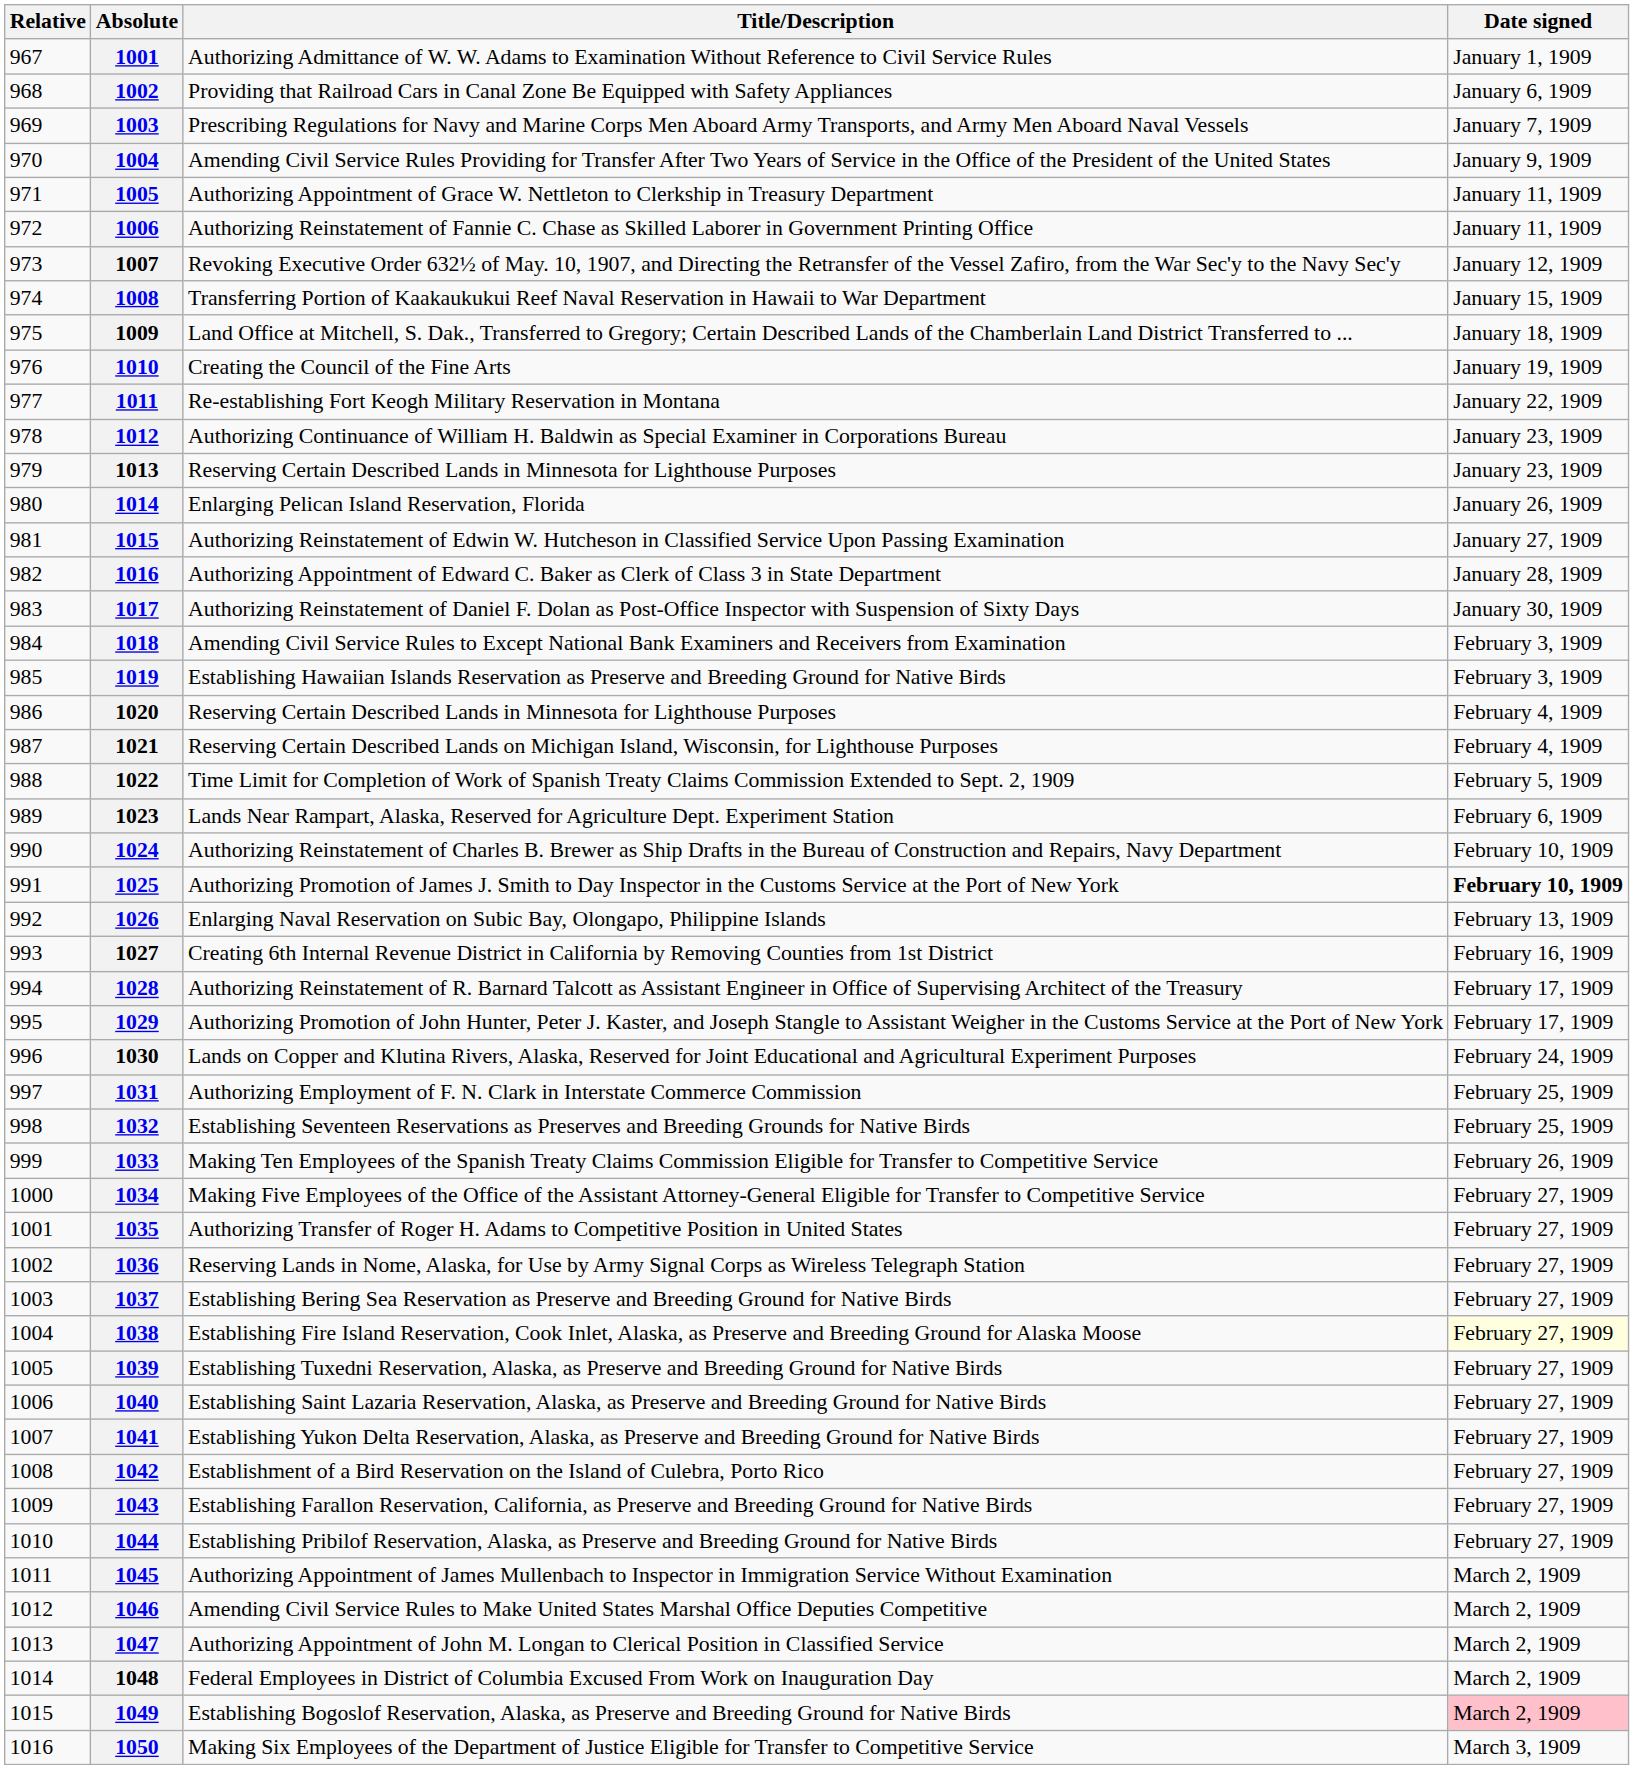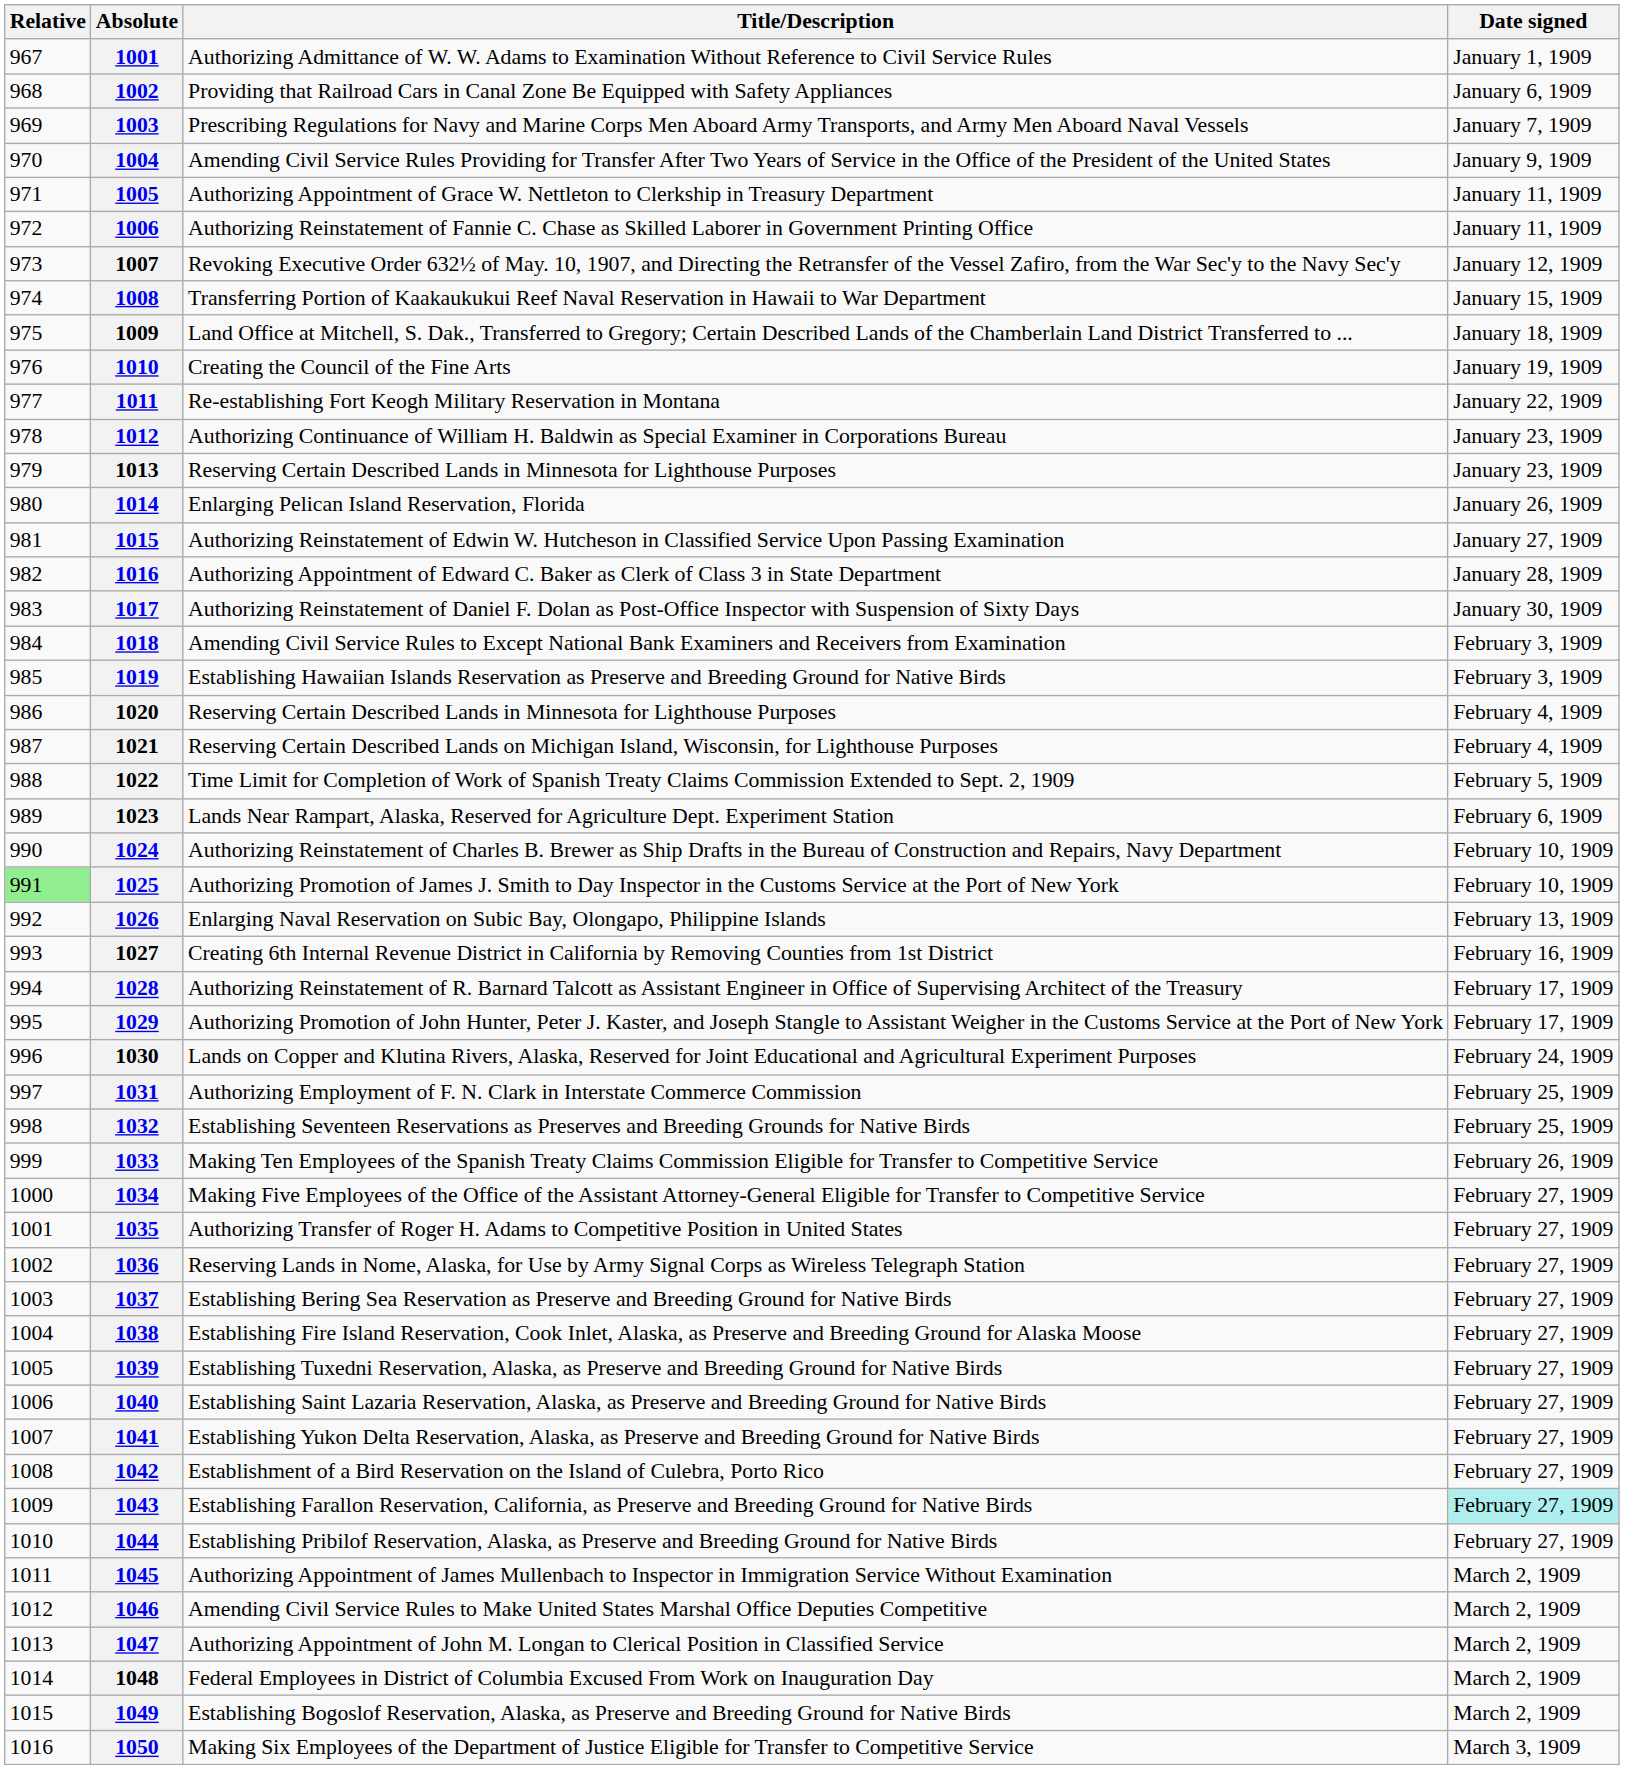(26, 884) no background -> (26, 884) lightgreen background
(1538, 884) bold -> (1533, 884) normal
(1533, 1333) lightyellow background -> (1533, 1333) no background
(1533, 1505) no background -> (1533, 1505) paleturquoise background
(1517, 1712) pink background -> (1517, 1712) no background
